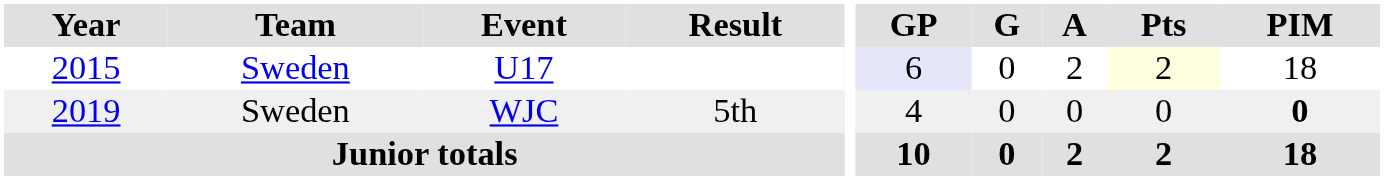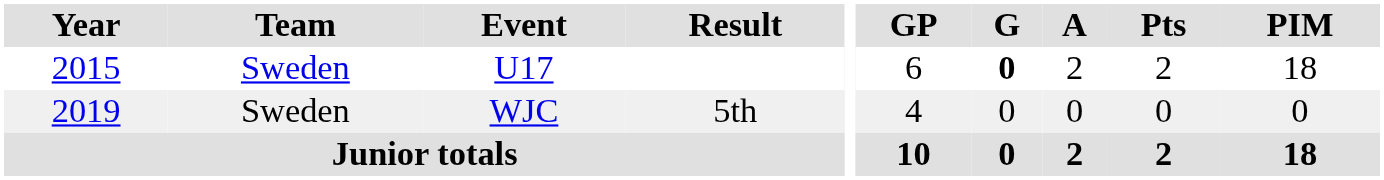(914, 67) lavender background -> (914, 67) no background
(1007, 67) normal -> (1007, 67) bold
(1164, 67) lightyellow background -> (1164, 67) no background
(1300, 110) bold -> (1300, 110) normal
